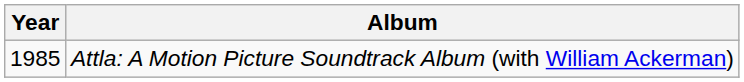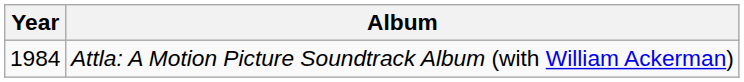(35, 58) 1985 -> (35, 58) 1984
